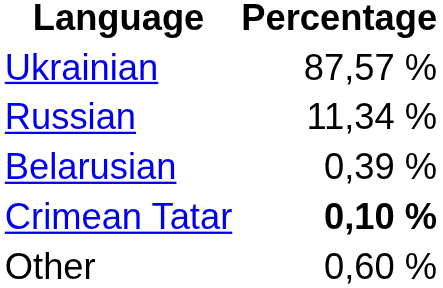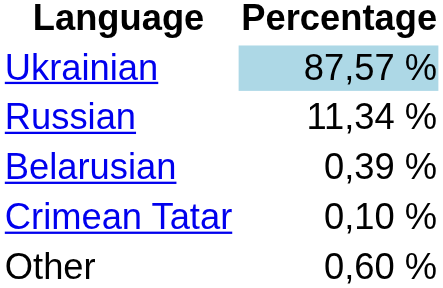(370, 67) no background -> (370, 67) lightblue background
(381, 217) bold -> (381, 217) normal
